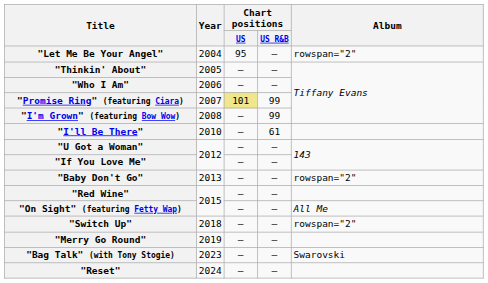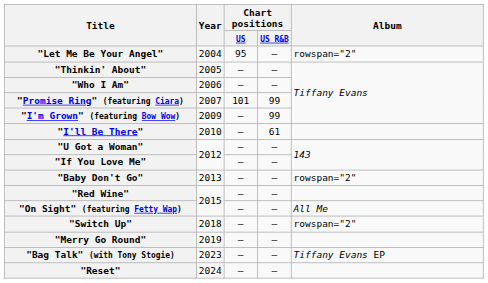(241, 100) khaki background -> (241, 100) no background
(210, 116) 2008 -> (210, 116) 2009
(319, 255) Swarovski -> (339, 255) Tiffany Evans EP
